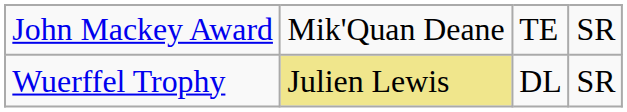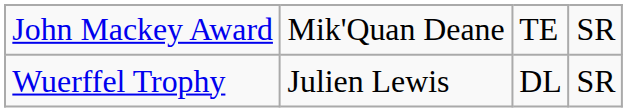(369, 80) khaki background -> (369, 80) no background
